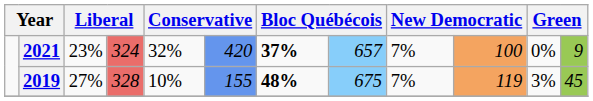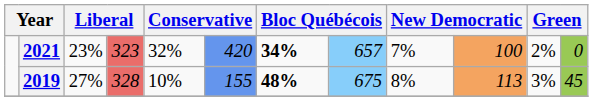(125, 50) 324 -> (125, 50) 323
(279, 50) 37% -> (279, 50) 34%
(543, 50) 0% -> (543, 50) 2%
(578, 50) 9 -> (578, 50) 0
(403, 81) 7% -> (403, 81) 8%
(509, 81) 119 -> (509, 81) 113
